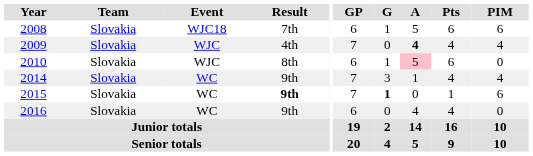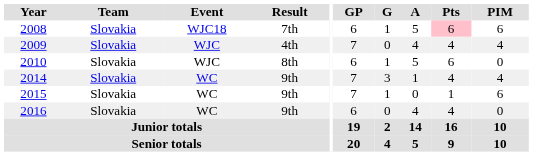(451, 28) no background -> (451, 28) pink background
(415, 45) bold -> (415, 45) normal
(415, 61) pink background -> (415, 61) no background
(290, 94) bold -> (290, 94) normal
(387, 94) bold -> (387, 94) normal
